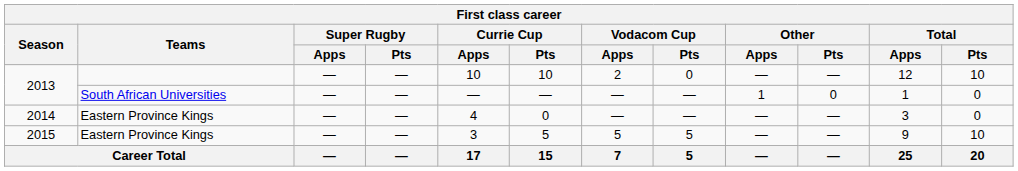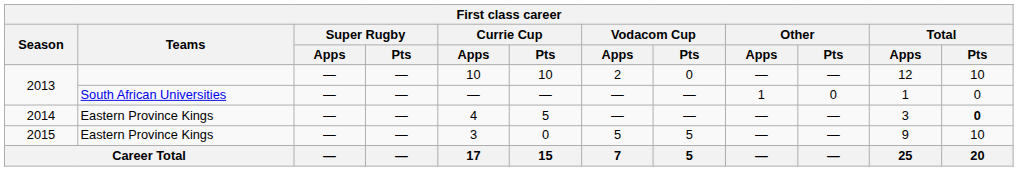(545, 115) 0 -> (545, 115) 5
(977, 115) normal -> (977, 115) bold
(545, 135) 5 -> (545, 135) 0
